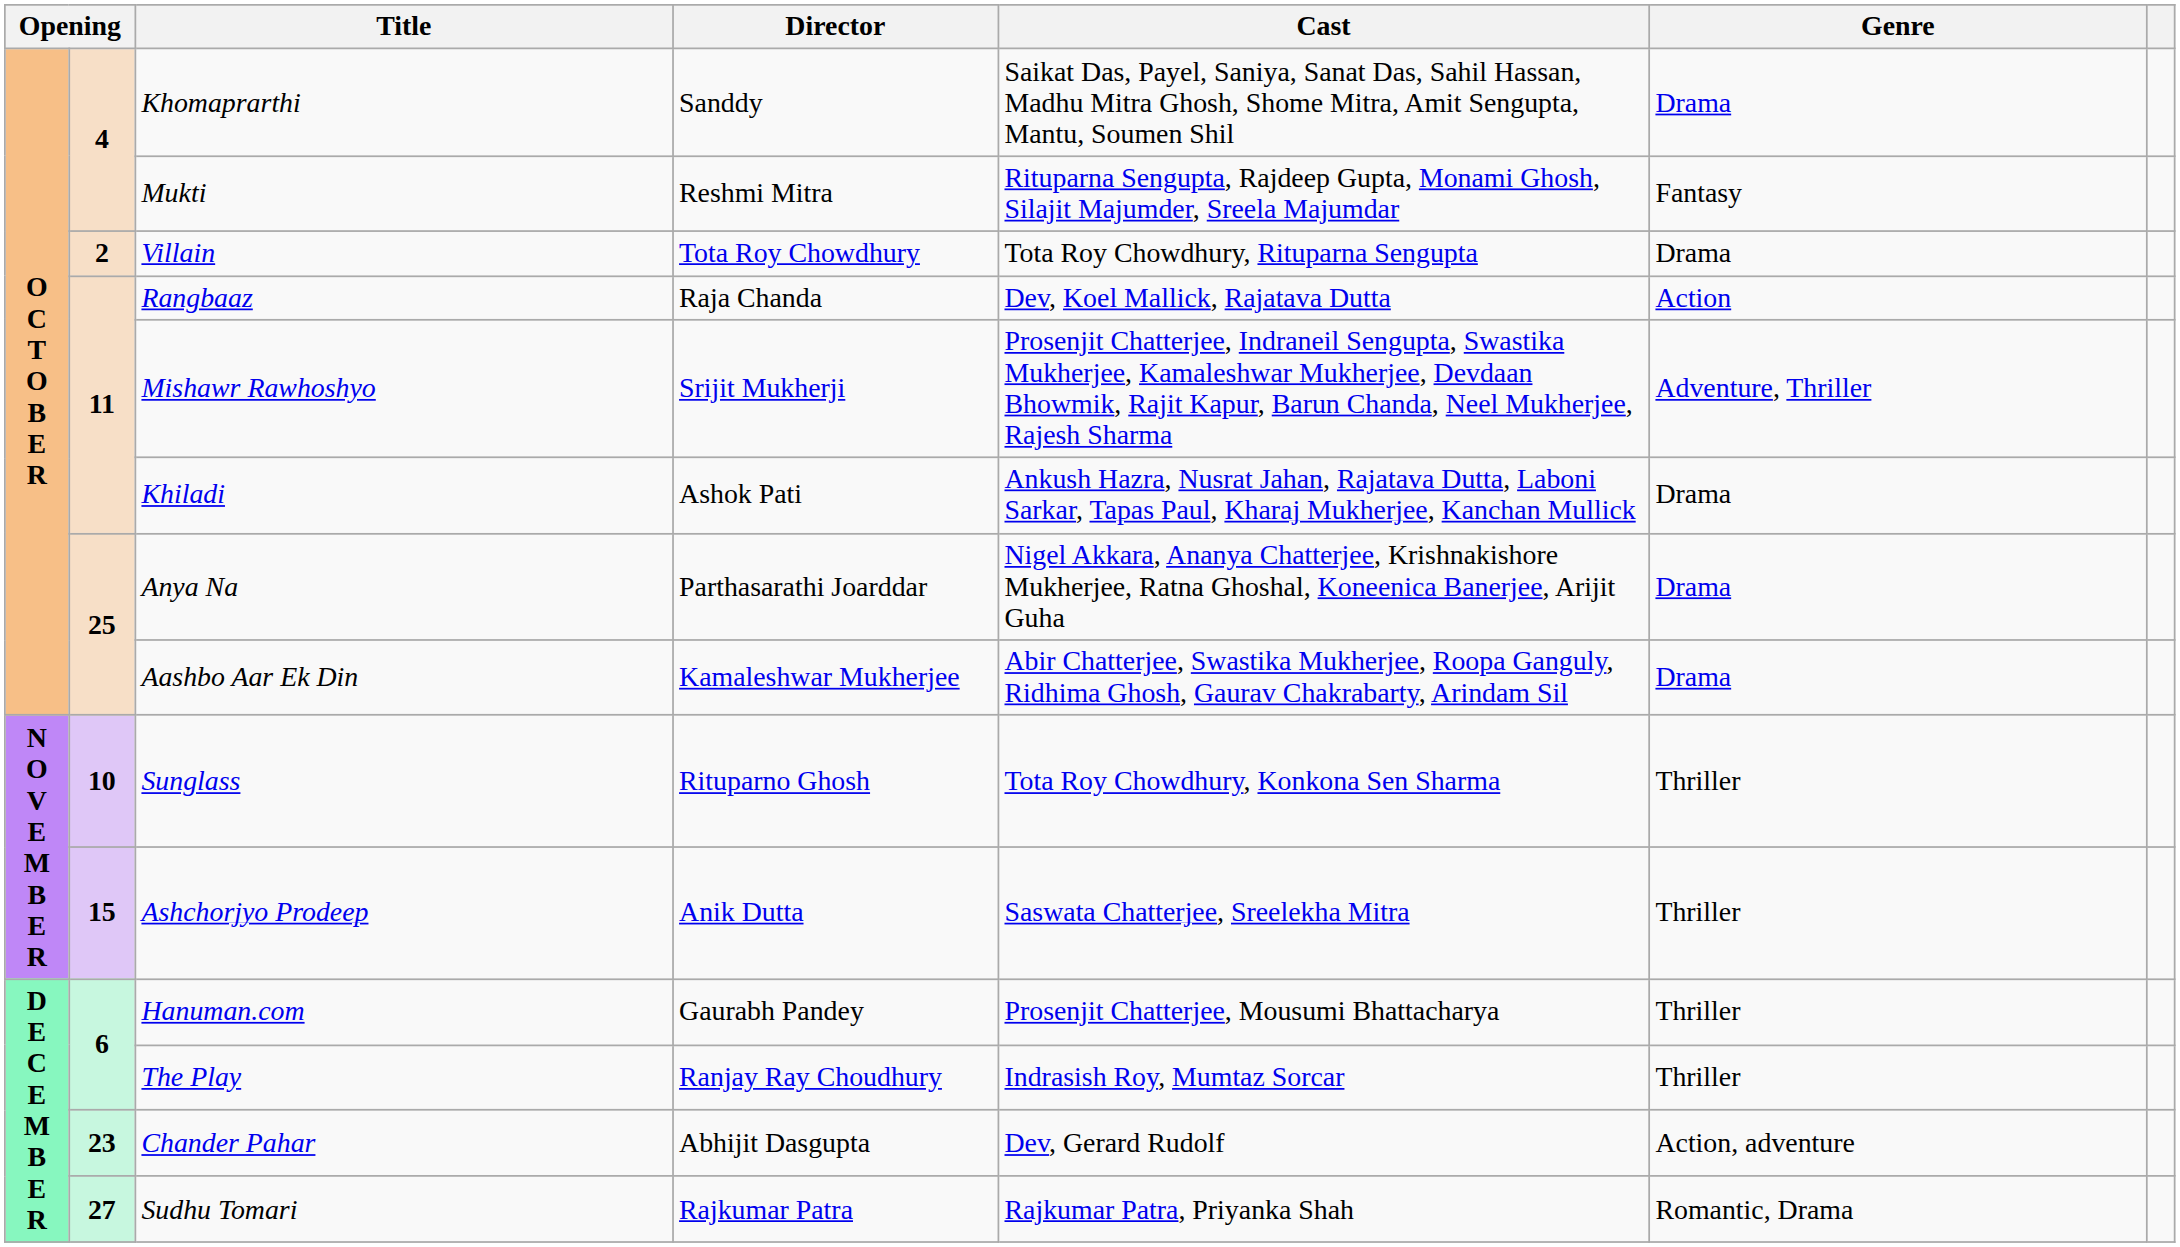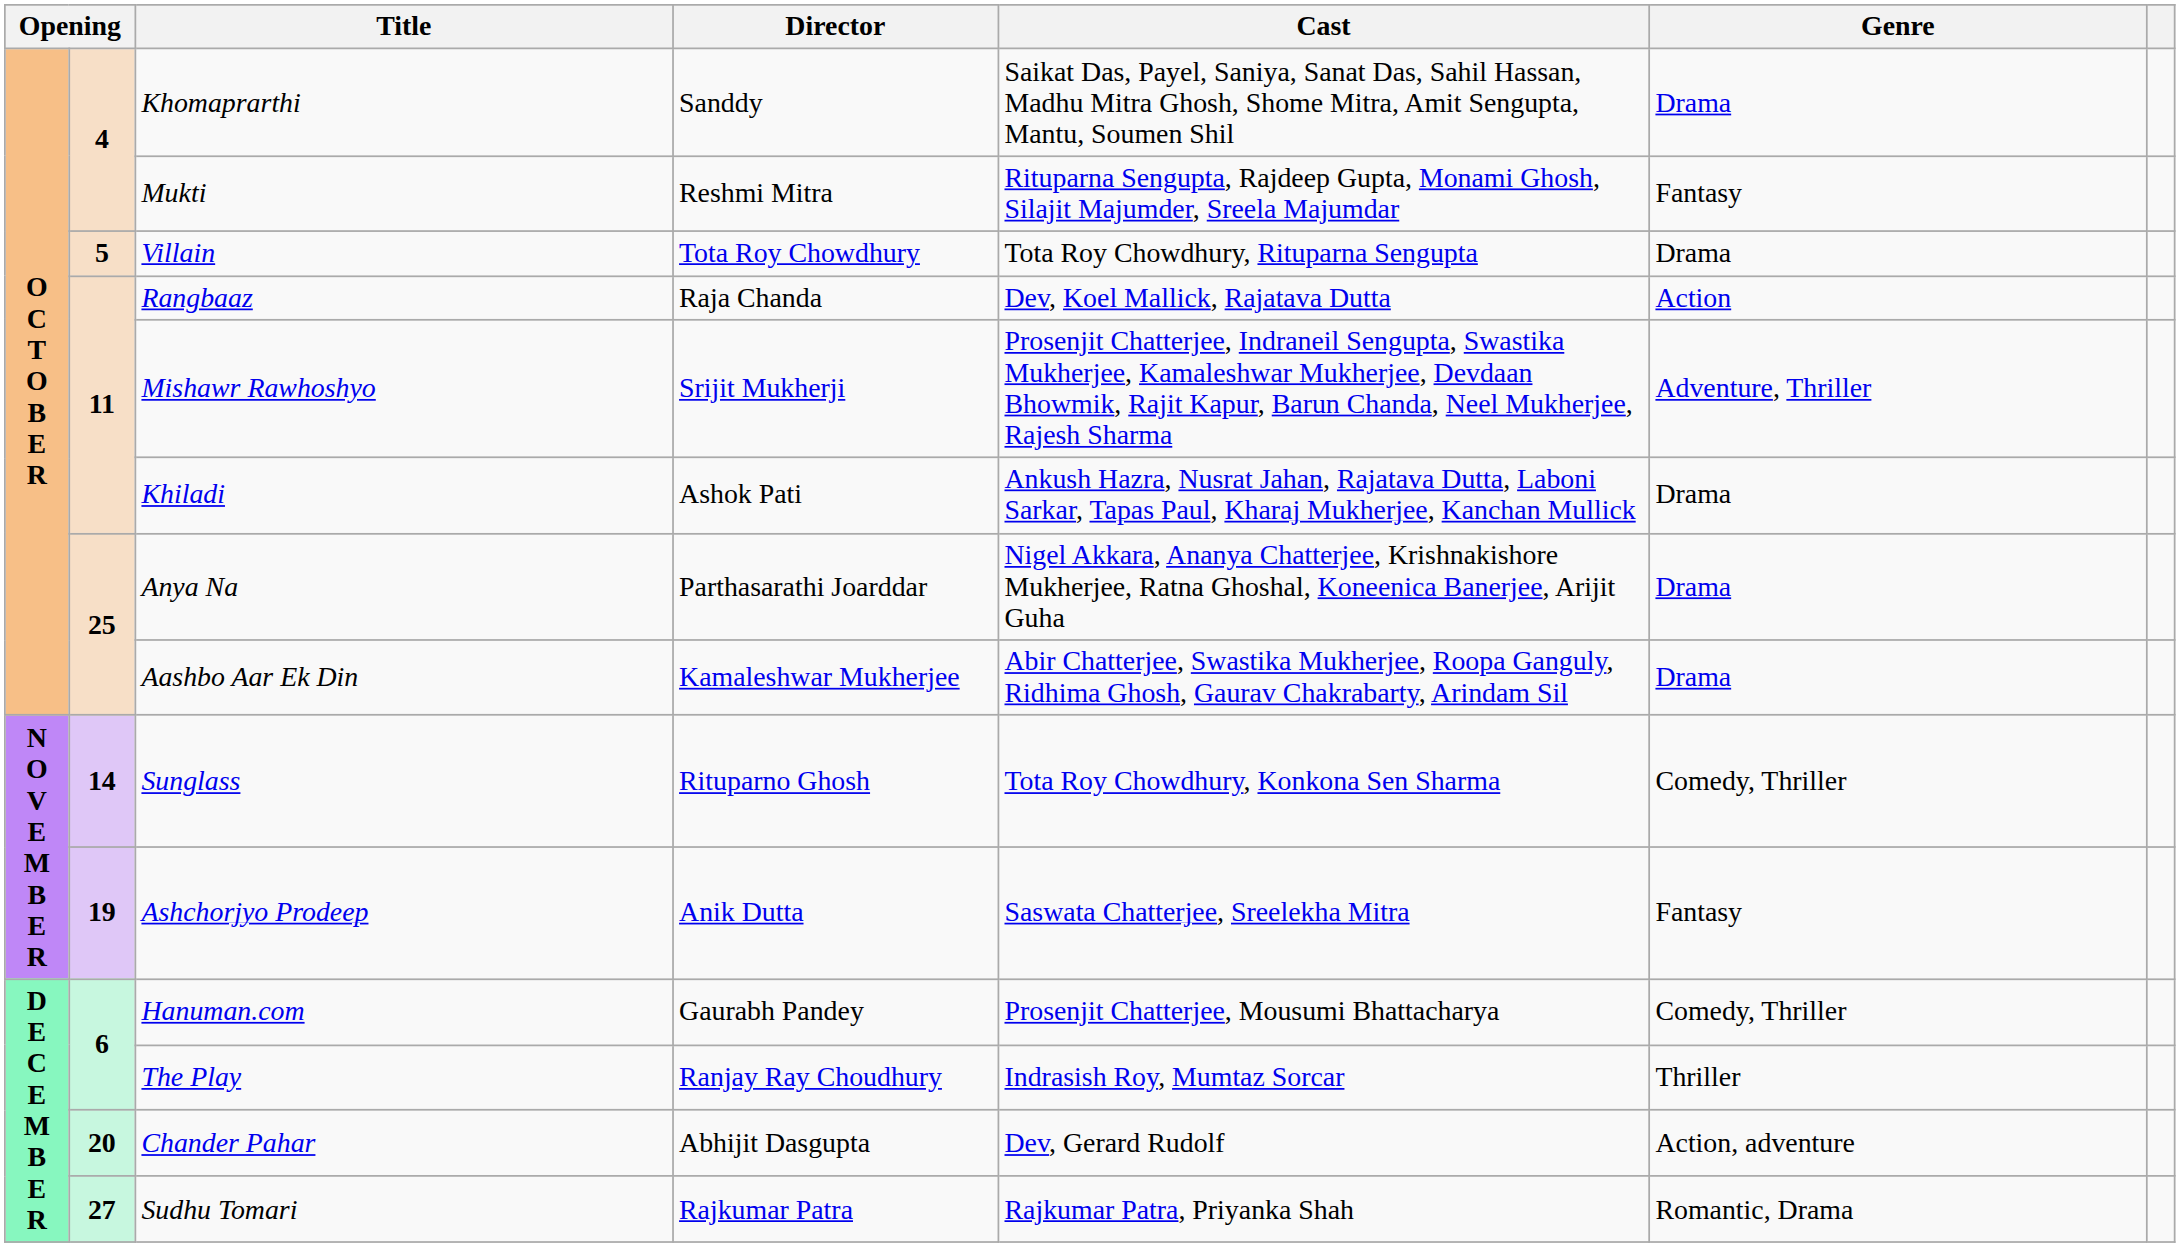(102, 252) 2 -> (102, 252) 5
(102, 780) 10 -> (102, 780) 14
(1698, 780) Thriller -> (1751, 780) Comedy, Thriller
(102, 912) 15 -> (102, 912) 19
(1698, 912) Thriller -> (1699, 912) Fantasy
(1698, 1011) Thriller -> (1751, 1011) Comedy, Thriller
(102, 1143) 23 -> (102, 1143) 20
